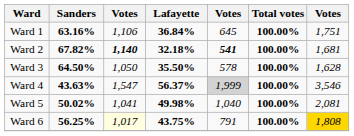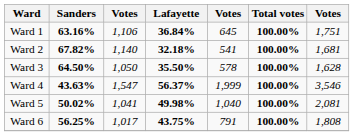(125, 49) bold -> (125, 49) normal
(228, 49) bold -> (228, 49) normal
(228, 85) lightgrey background -> (228, 85) no background
(125, 121) lightyellow background -> (125, 121) no background
(328, 121) gold background -> (328, 121) no background
